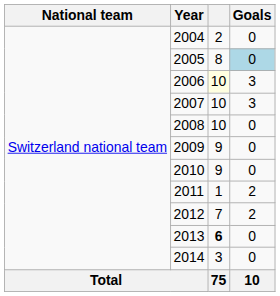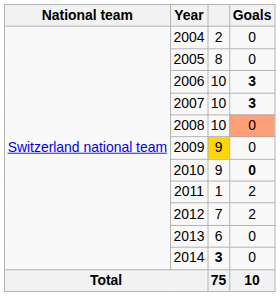(252, 59) lightblue background -> (252, 59) no background
(219, 81) lightyellow background -> (219, 81) no background
(252, 81) normal -> (252, 81) bold
(252, 103) normal -> (252, 103) bold
(252, 125) no background -> (252, 125) lightsalmon background
(219, 147) no background -> (219, 147) gold background
(252, 170) normal -> (252, 170) bold
(219, 236) bold -> (219, 236) normal
(219, 258) normal -> (219, 258) bold
